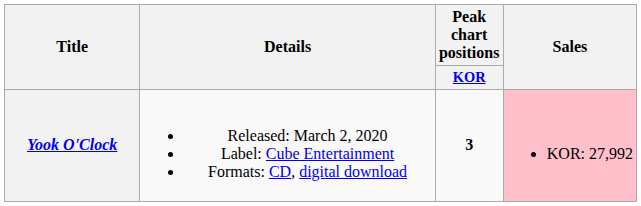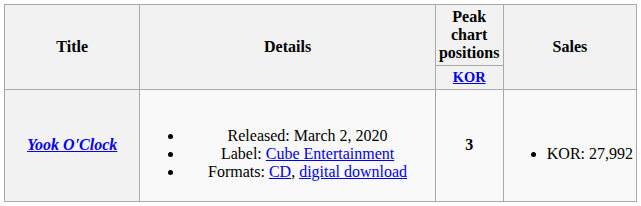(570, 154) pink background -> (570, 154) no background
